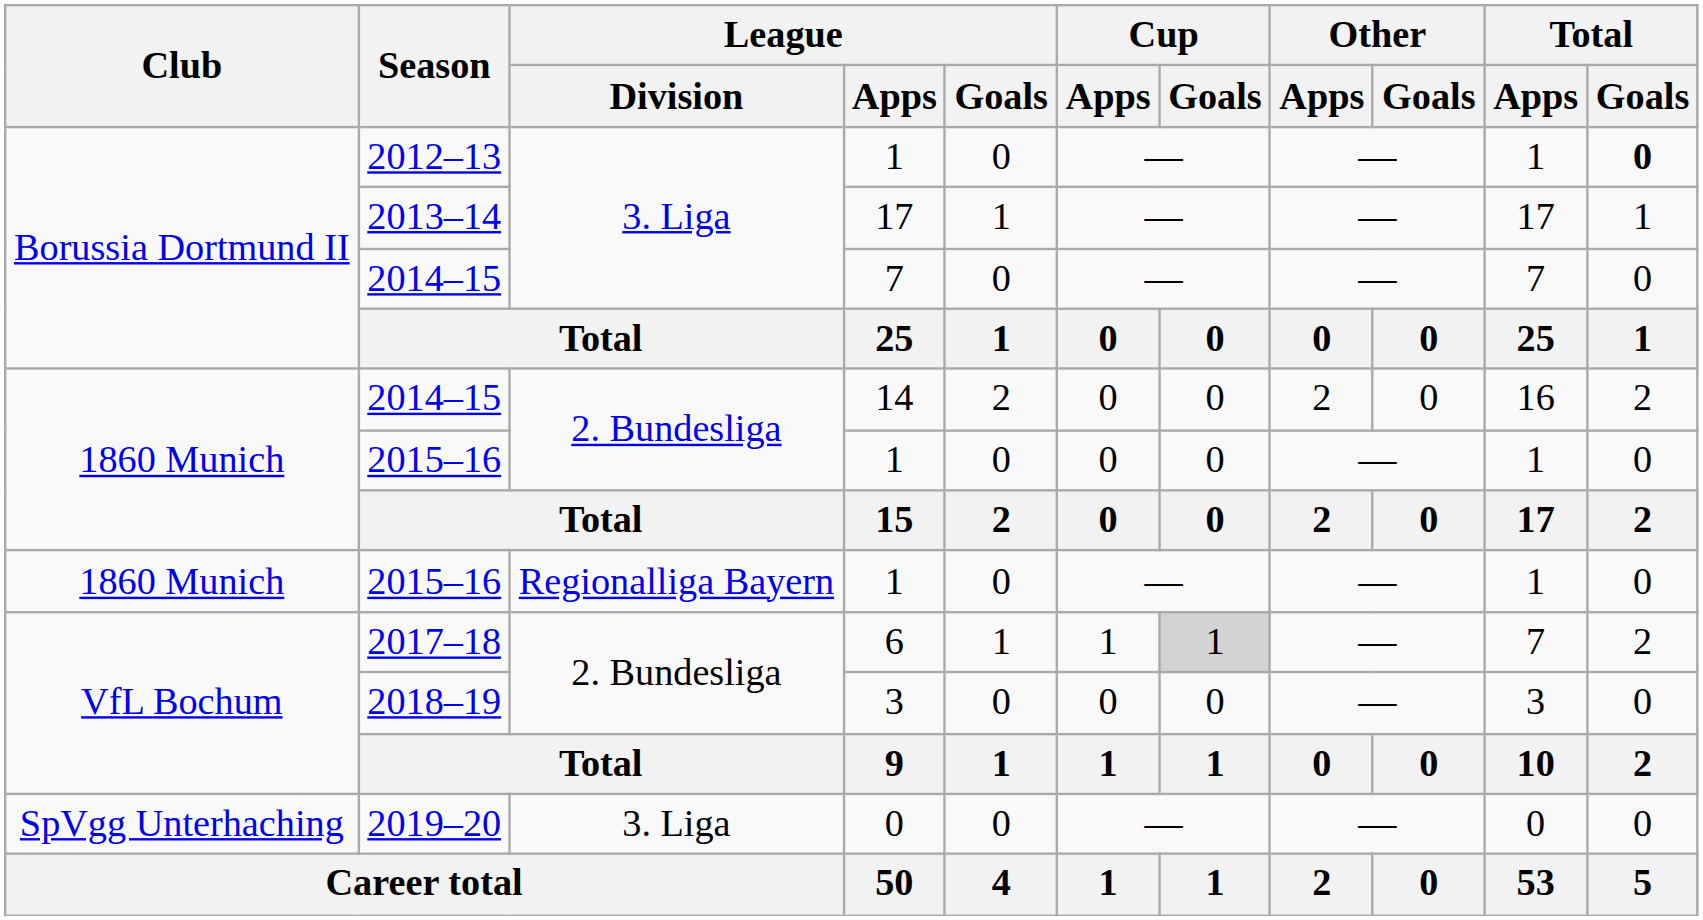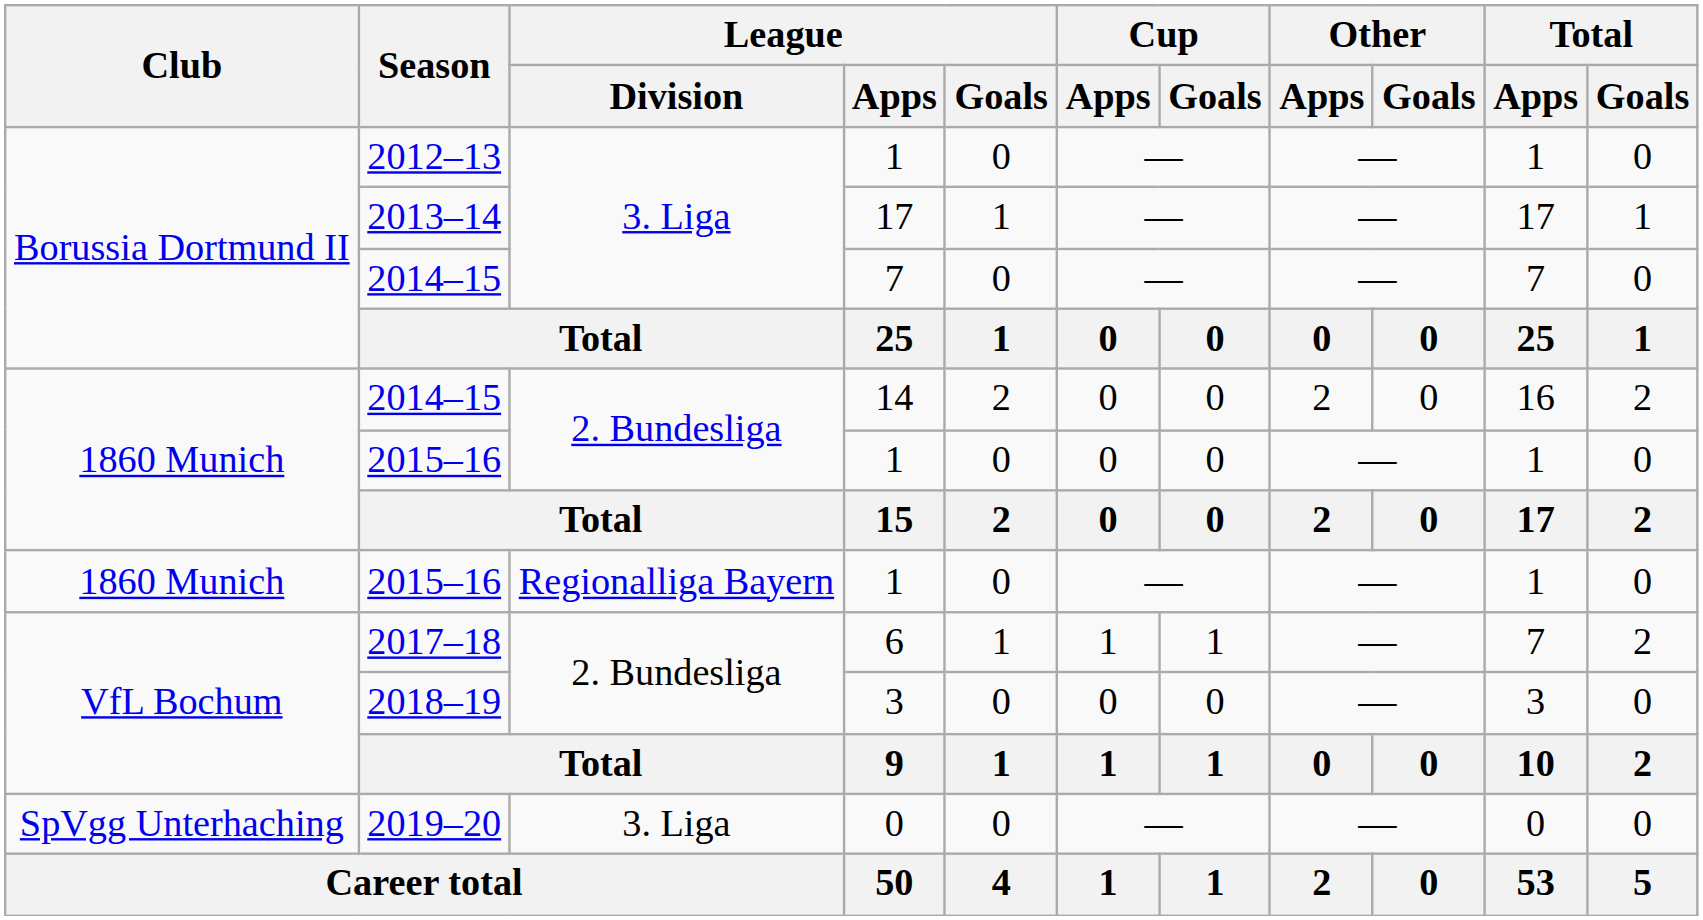(1643, 156) bold -> (1643, 156) normal
(1215, 641) lightgrey background -> (1215, 641) no background
